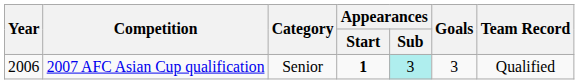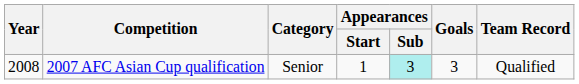(24, 66) 2006 -> (24, 66) 2008
(363, 66) bold -> (363, 66) normal
